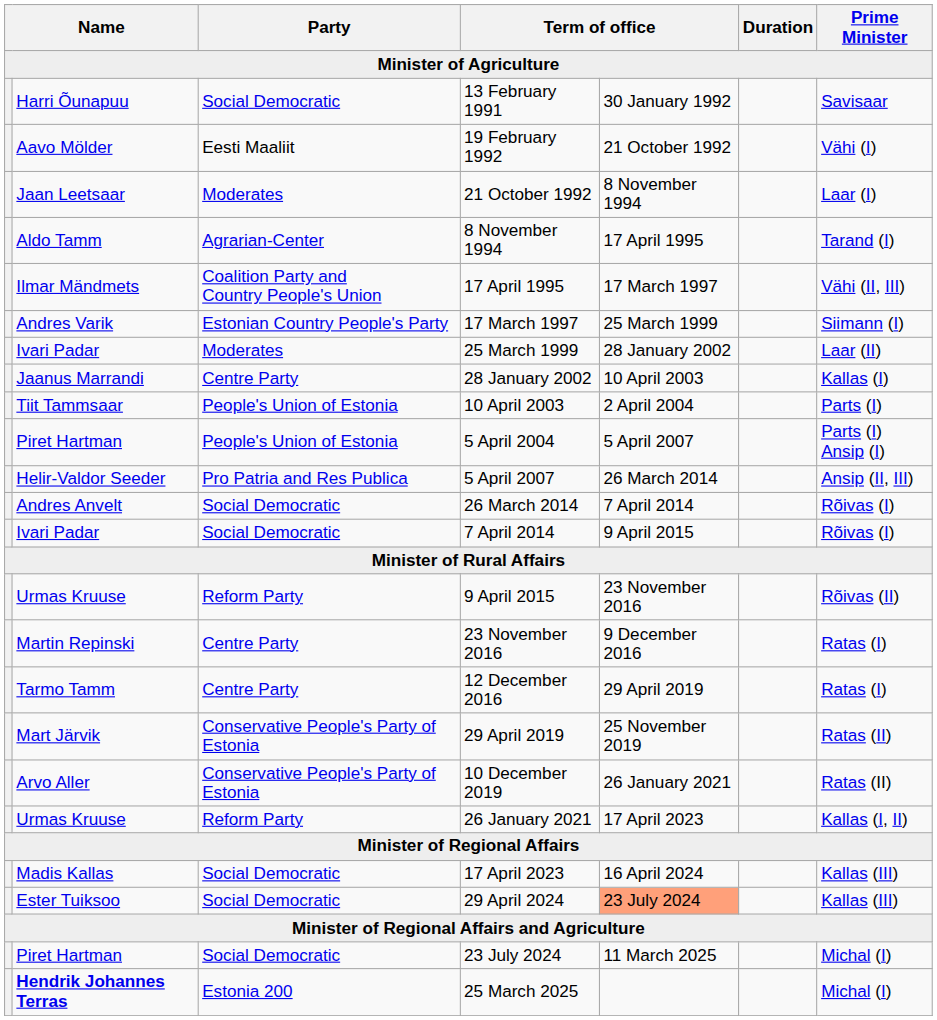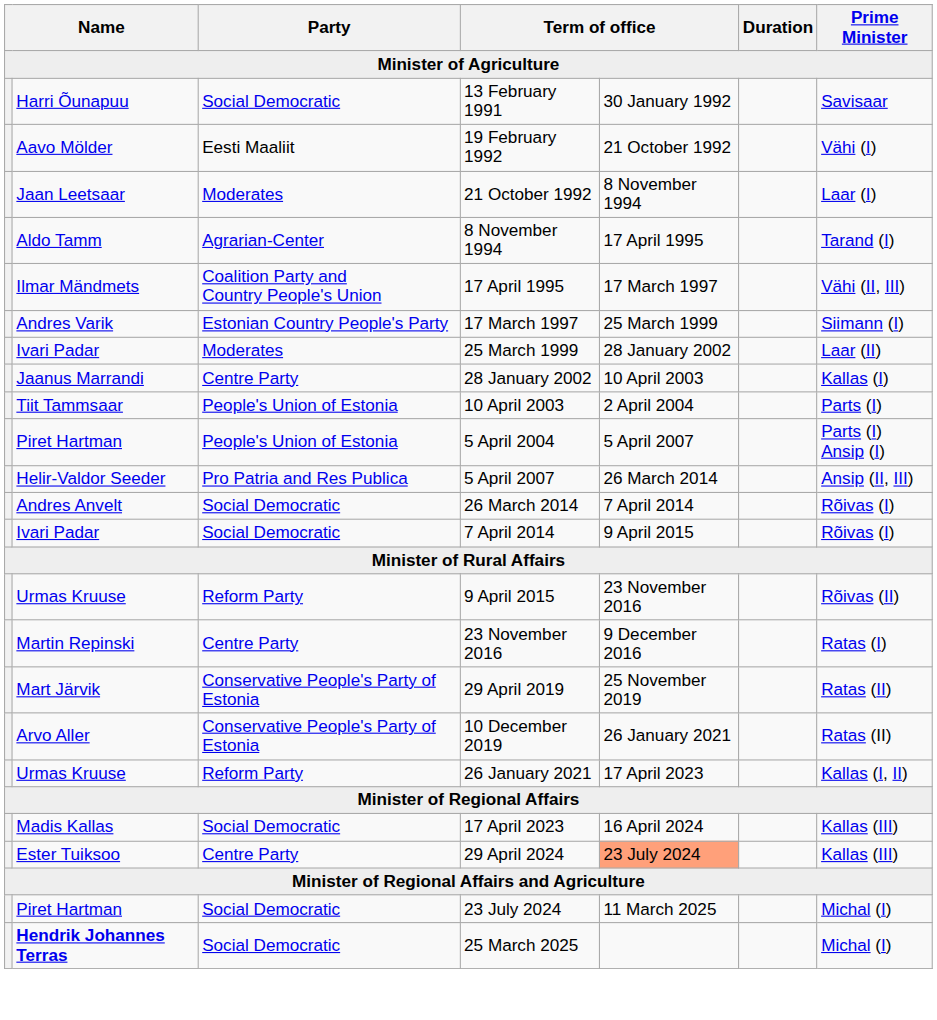- row: (515, 689)
(271, 900) Social Democratic -> (250, 854) Centre Party
(247, 991) Estonia 200 -> (271, 945) Social Democratic
